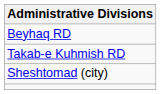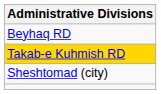(66, 53) no background -> (66, 53) gold background
